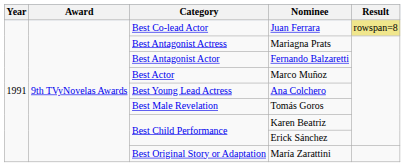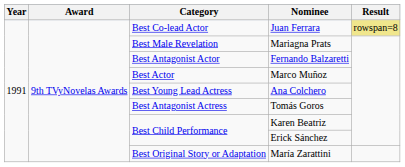(179, 43) Best Antagonist Actress -> (175, 43) Best Male Revelation
(175, 106) Best Male Revelation -> (179, 106) Best Antagonist Actress
